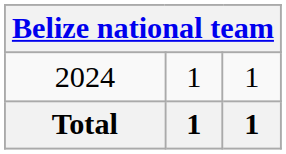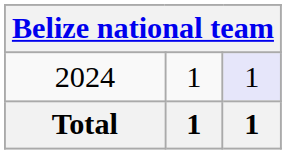(252, 76) no background -> (252, 76) lavender background
